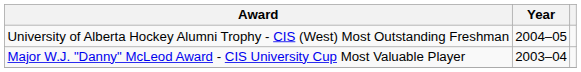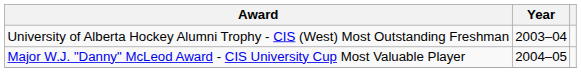(541, 36) 2004–05 -> (541, 36) 2003–04
(541, 57) 2003–04 -> (541, 57) 2004–05
